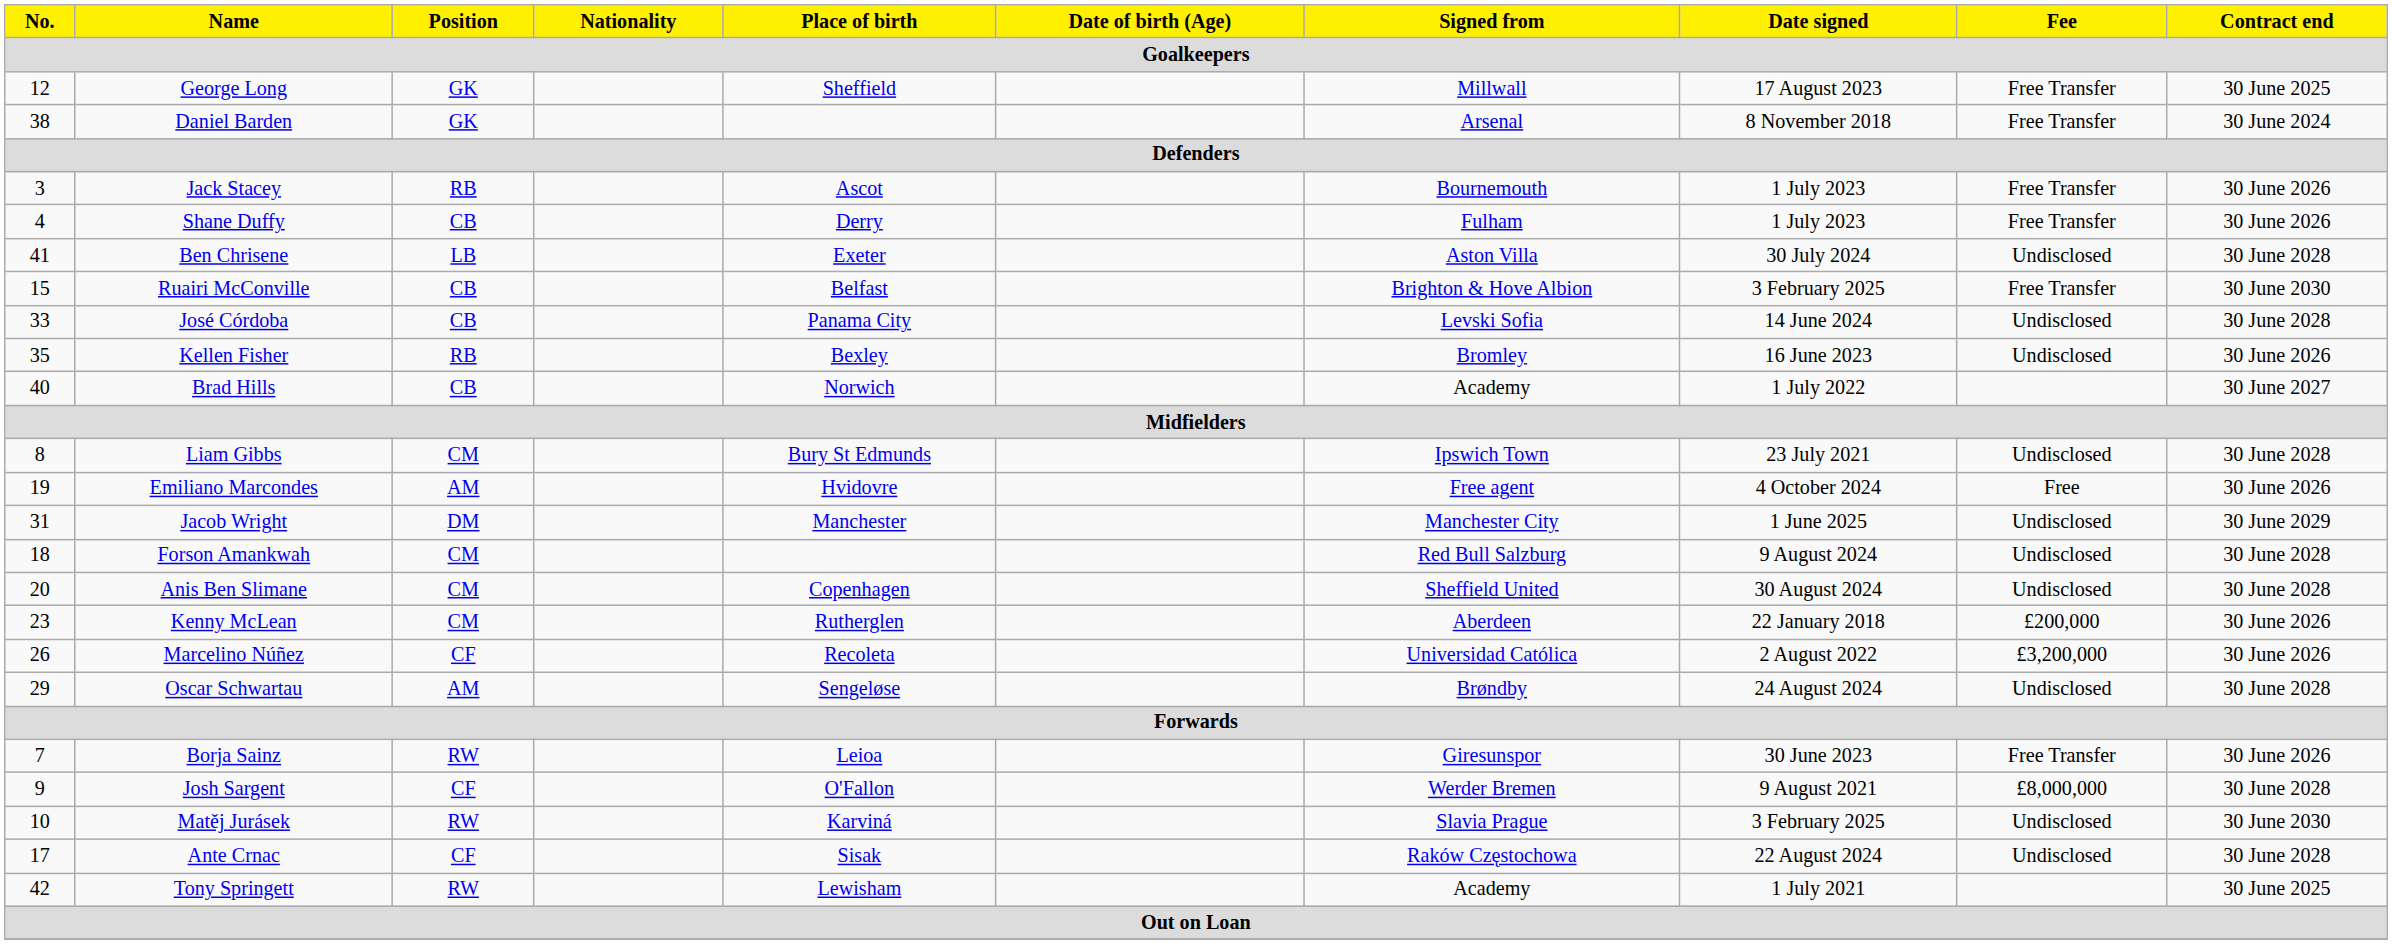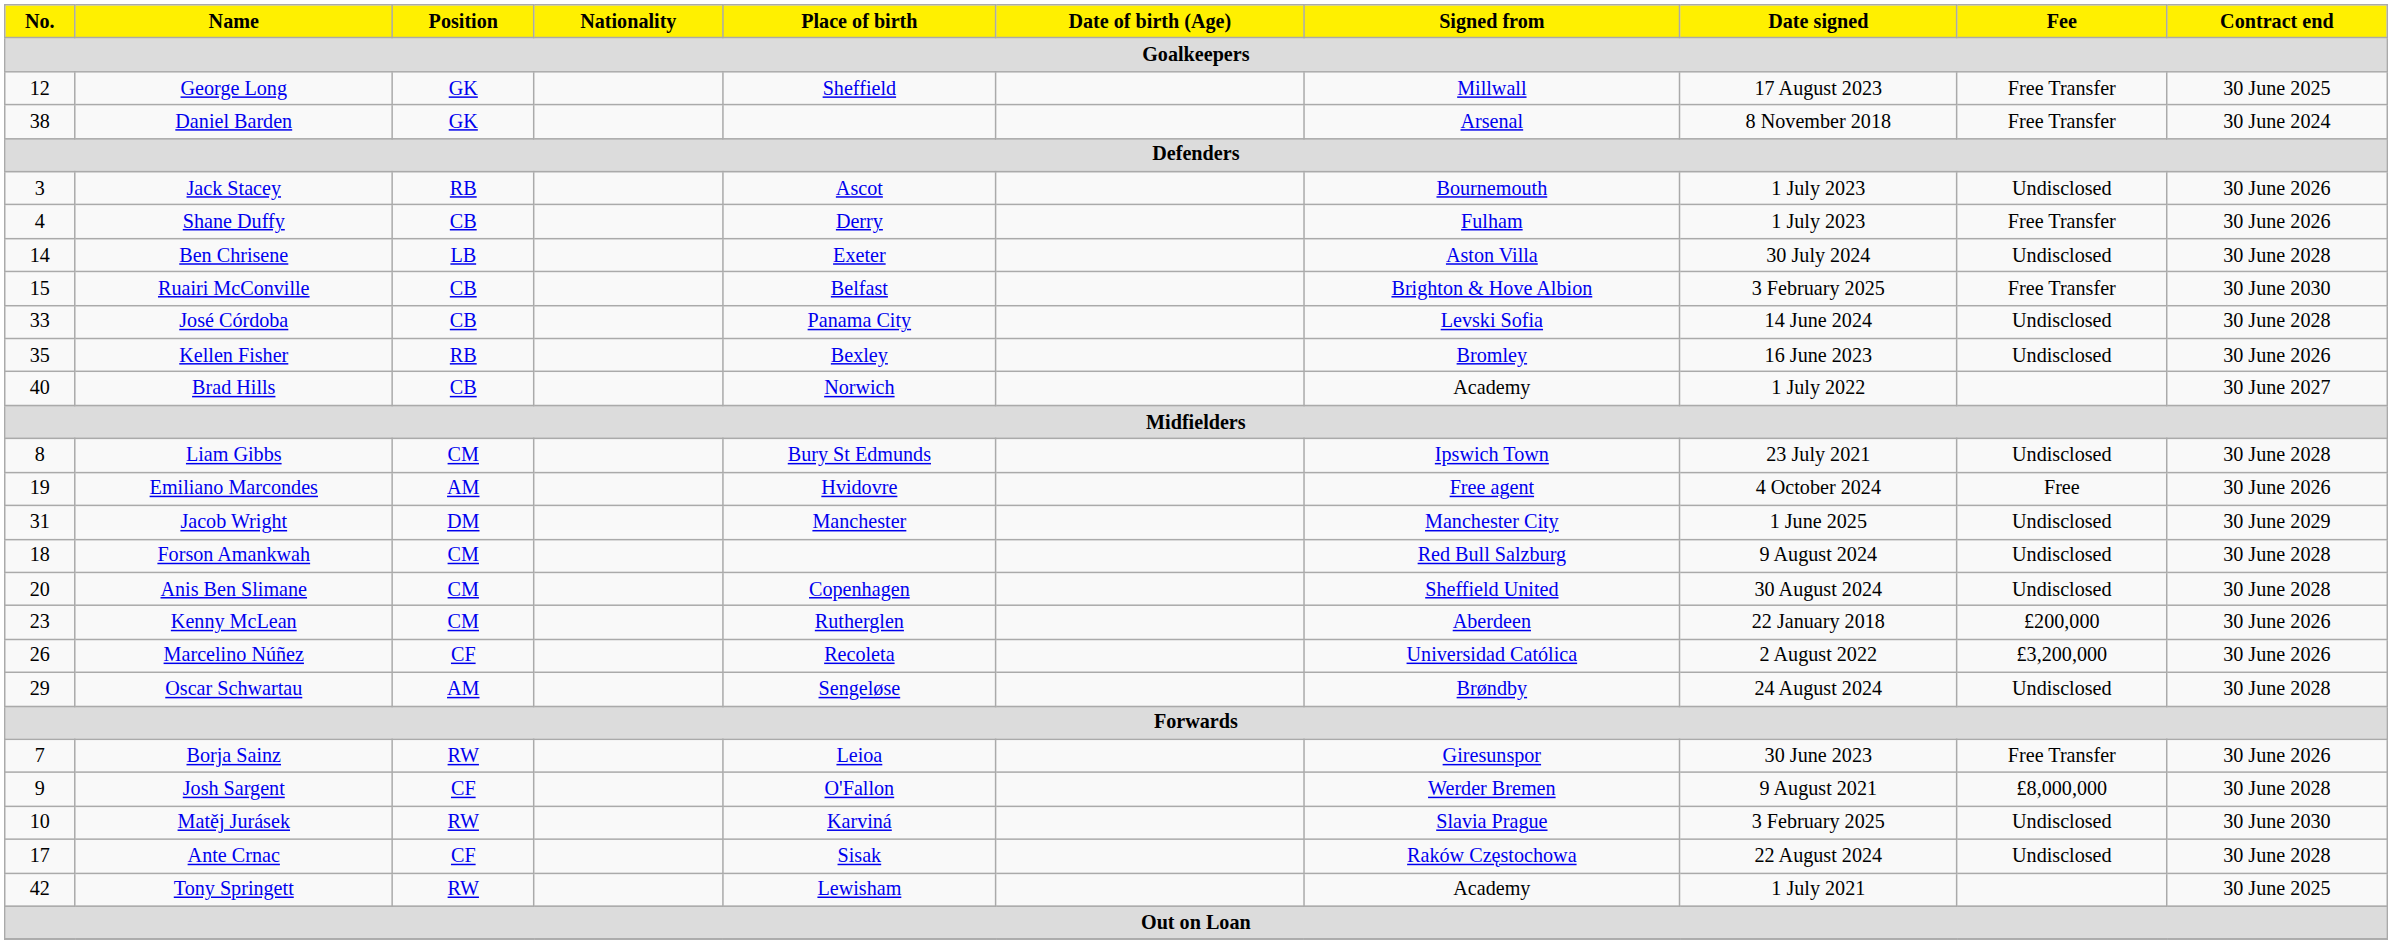(2062, 187) Free Transfer -> (2062, 187) Undisclosed
(40, 254) 41 -> (40, 254) 14
